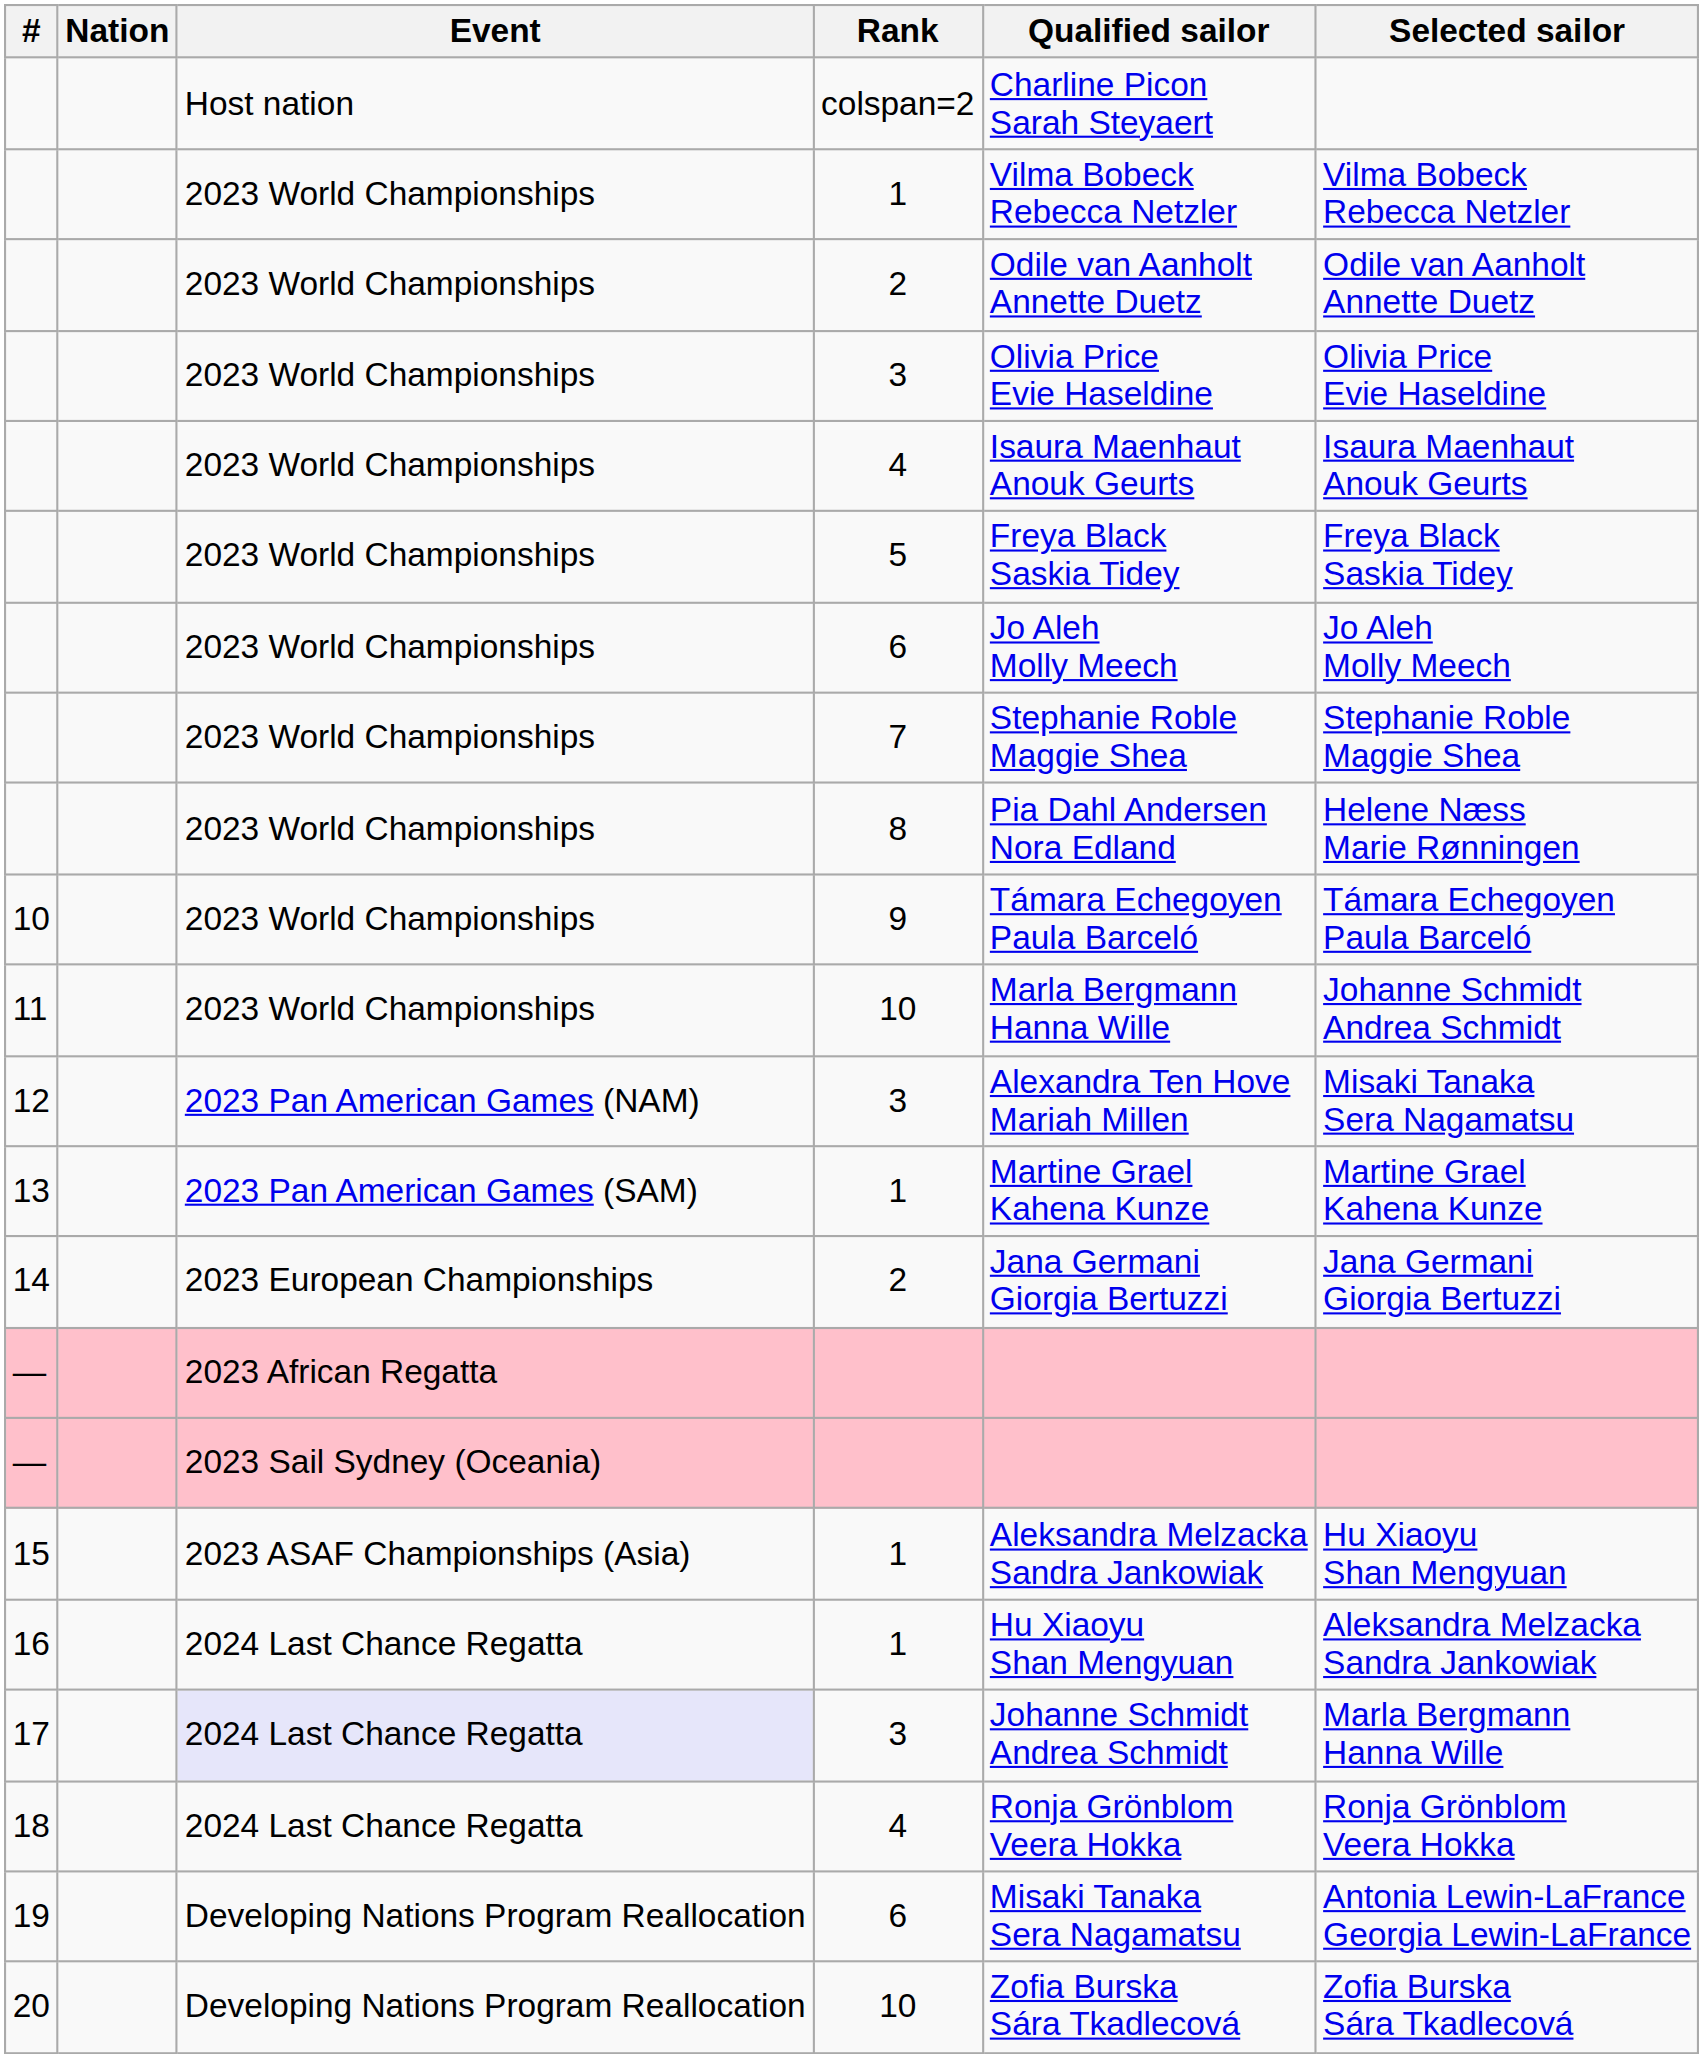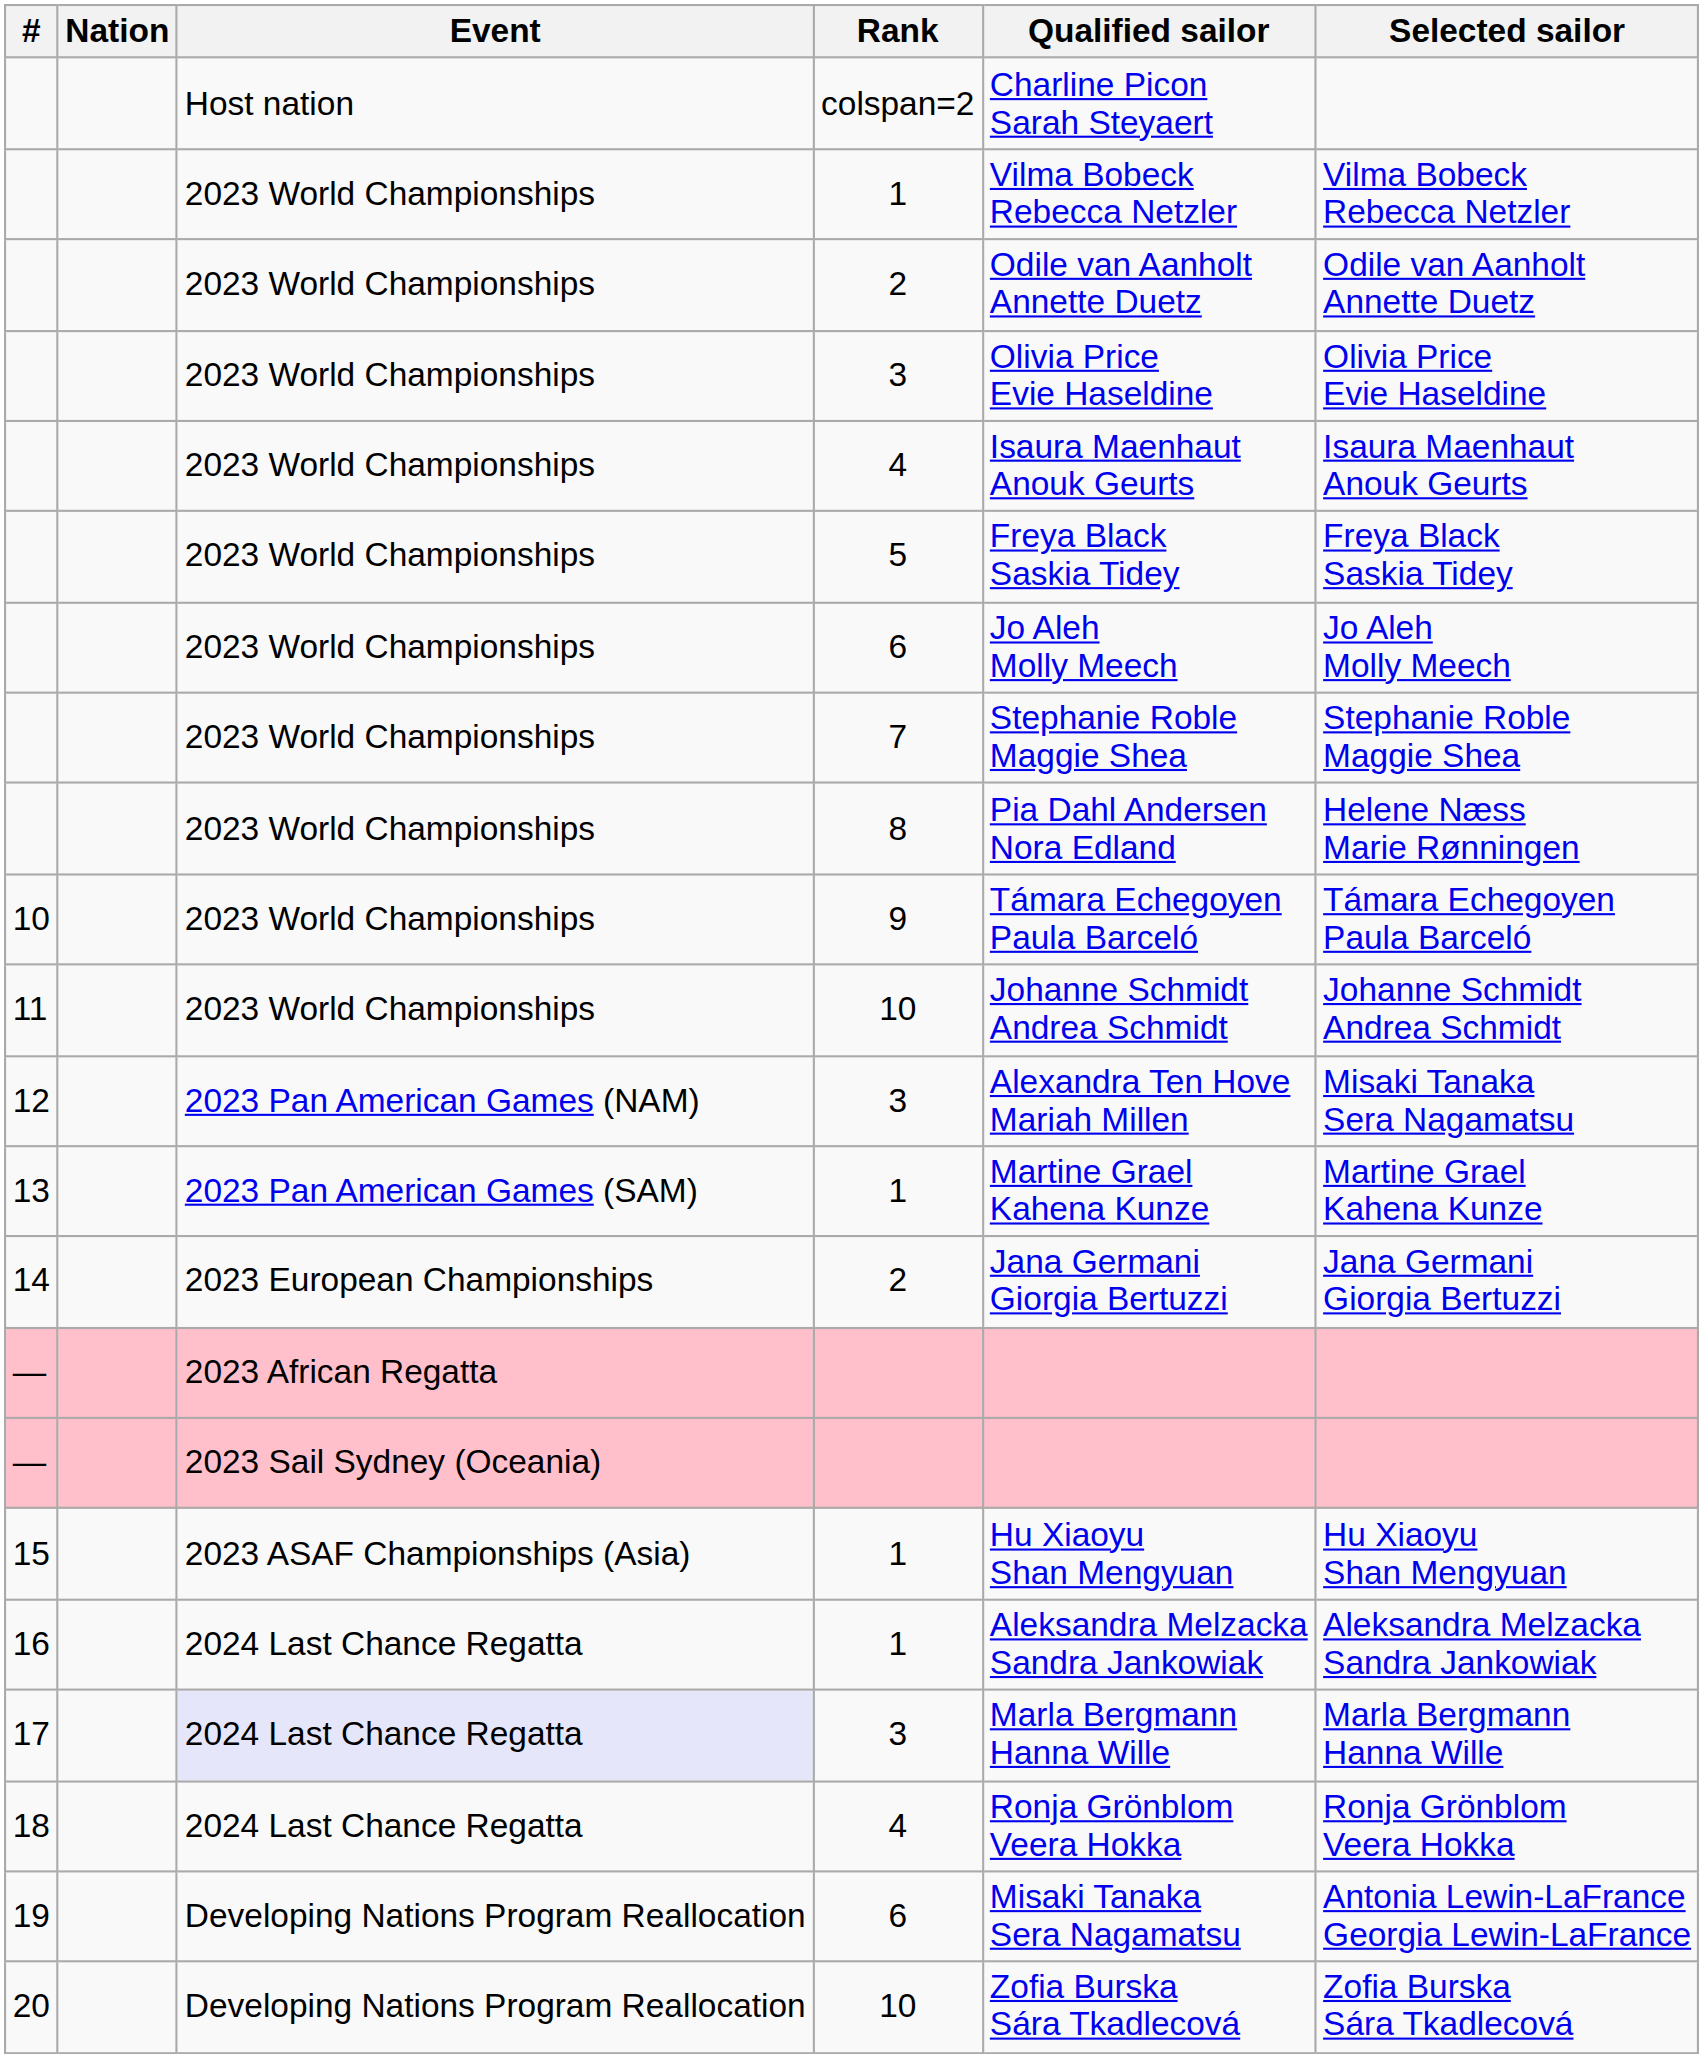(1113, 1009) Marla Bergmann Hanna Wille -> (1119, 1009) Johanne Schmidt Andrea Schmidt
(1149, 1553) Aleksandra Melzacka Sandra Jankowiak -> (1112, 1553) Hu Xiaoyu Shan Mengyuan
(1112, 1643) Hu Xiaoyu Shan Mengyuan -> (1149, 1643) Aleksandra Melzacka Sandra Jankowiak
(1119, 1734) Johanne Schmidt Andrea Schmidt -> (1113, 1734) Marla Bergmann Hanna Wille
